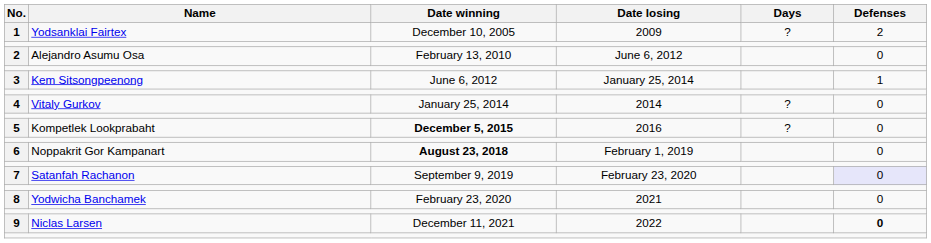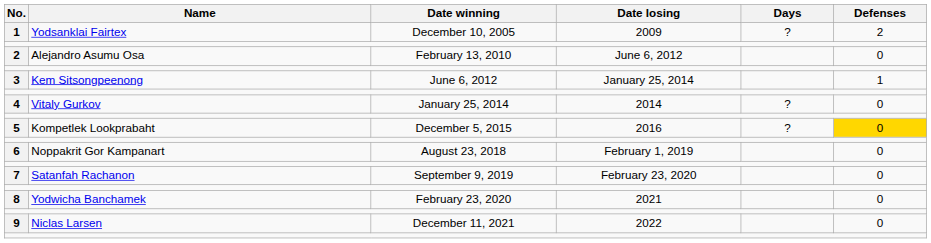(464, 127) bold -> (464, 127) normal
(880, 127) no background -> (880, 127) gold background
(464, 151) bold -> (464, 151) normal
(880, 175) lavender background -> (880, 175) no background
(880, 223) bold -> (880, 223) normal
